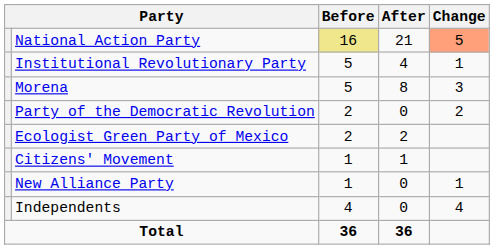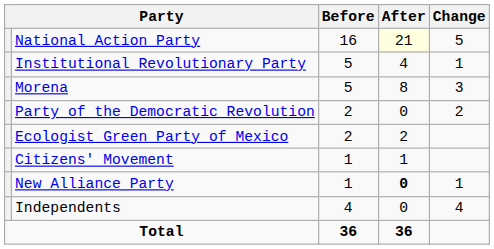(348, 40) khaki background -> (348, 40) no background
(404, 40) no background -> (404, 40) lightyellow background
(459, 40) lightsalmon background -> (459, 40) no background
(404, 184) normal -> (404, 184) bold
